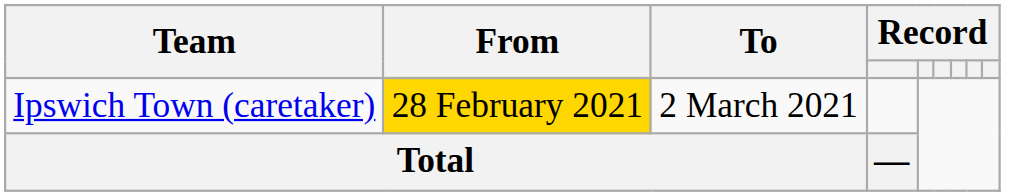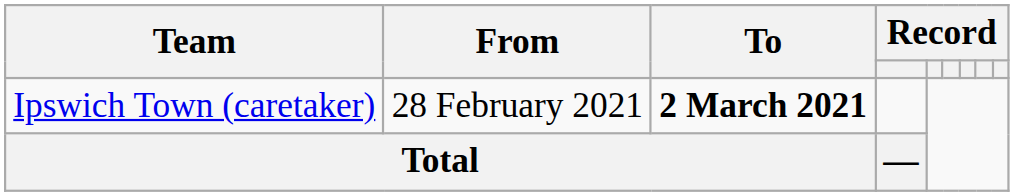(517, 104) gold background -> (517, 104) no background
(759, 104) normal -> (763, 104) bold
